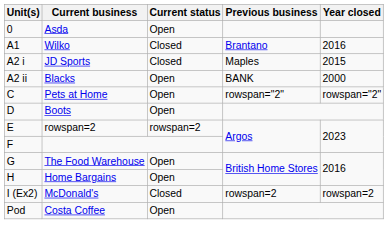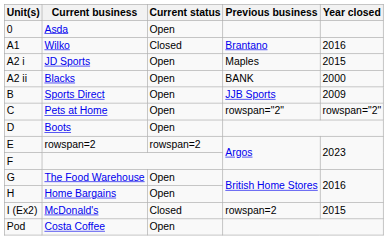(166, 62) Closed -> (162, 62) Open
+ row: (74, 95)
(348, 194) rowspan=2 -> (334, 210) 2015
